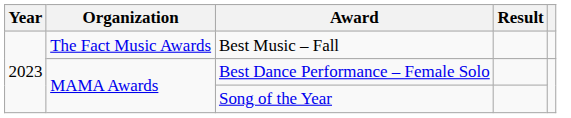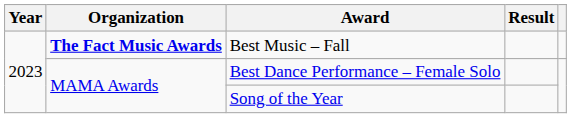(131, 44) normal -> (136, 44) bold
